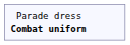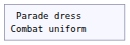(49, 29) bold -> (49, 29) normal
